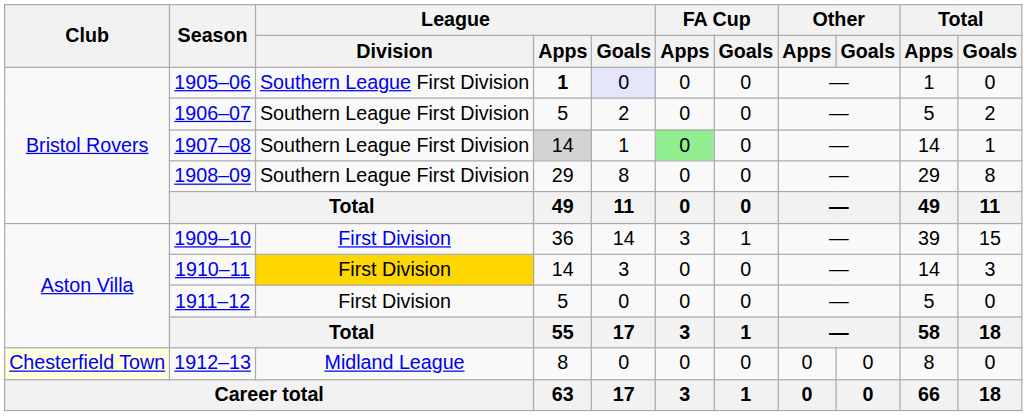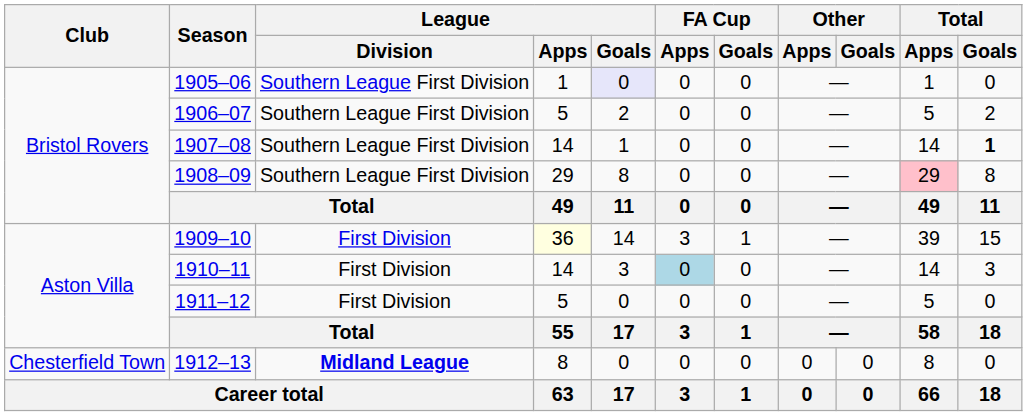(563, 82) bold -> (563, 82) normal
(563, 144) lightgrey background -> (563, 144) no background
(685, 144) lightgreen background -> (685, 144) no background
(990, 144) normal -> (990, 144) bold
(929, 176) no background -> (929, 176) pink background
(563, 238) no background -> (563, 238) lightyellow background
(395, 269) gold background -> (395, 269) no background
(685, 269) no background -> (685, 269) lightblue background
(87, 363) lightyellow background -> (87, 363) no background
(395, 363) normal -> (395, 363) bold
